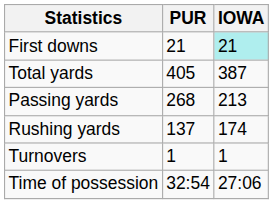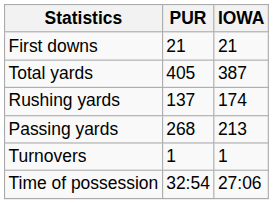(228, 45) paleturquoise background -> (228, 45) no background
rows swapped: (64, 128) <-> (63, 101)
